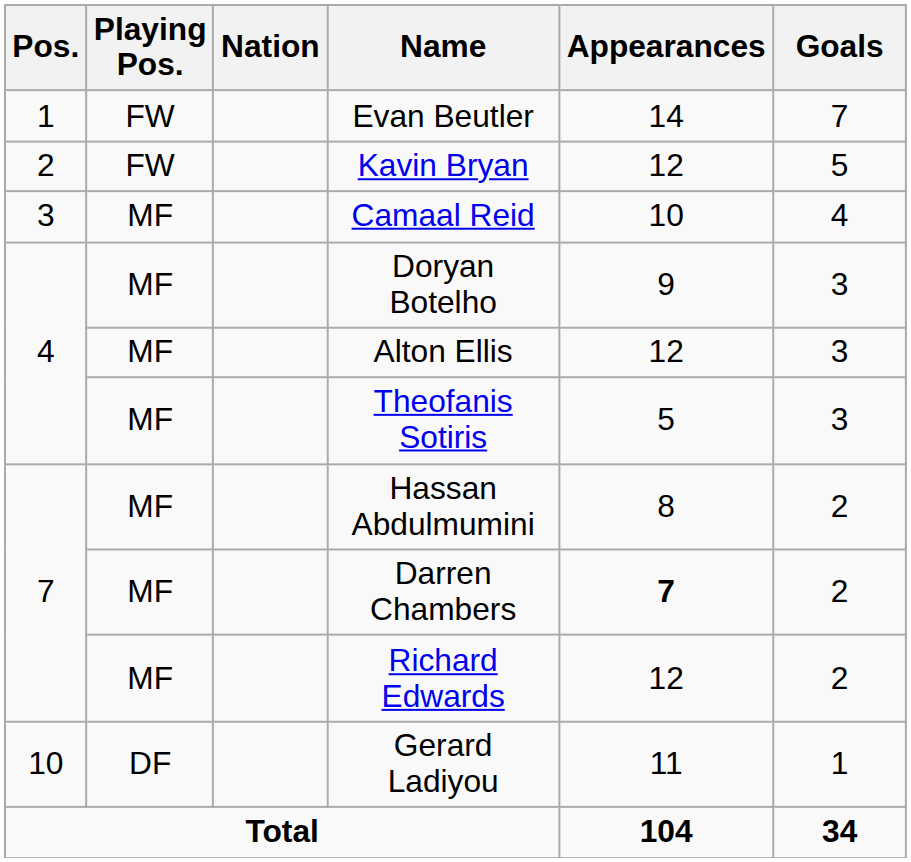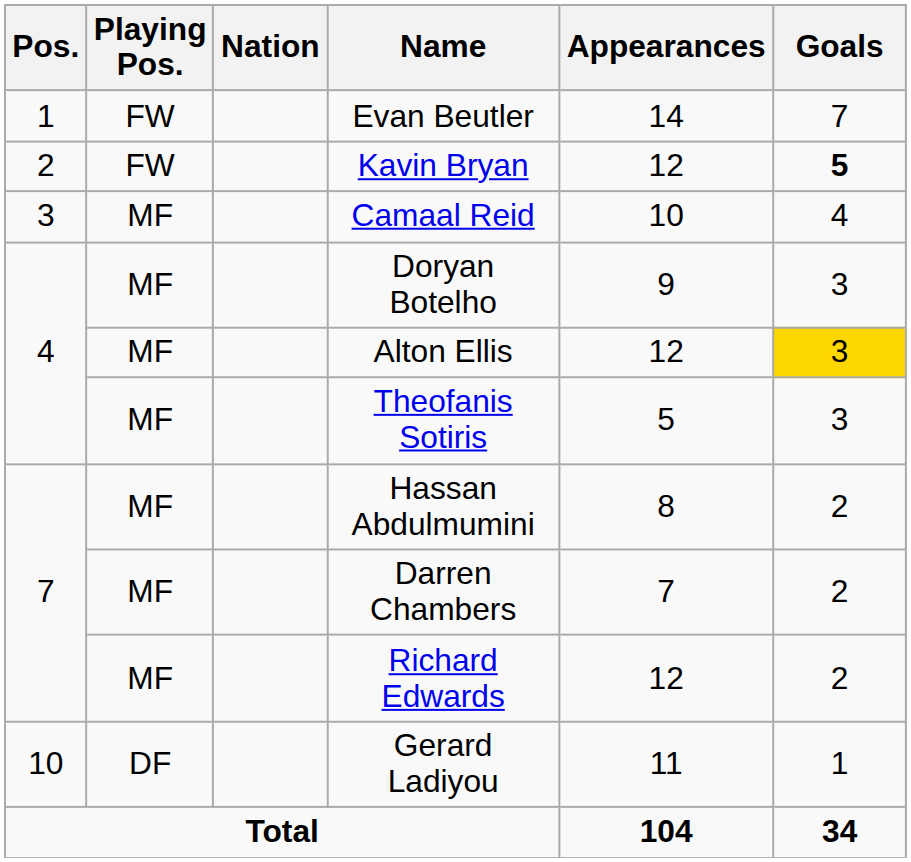(840, 165) normal -> (840, 165) bold
(840, 352) no background -> (840, 352) gold background
(666, 591) bold -> (666, 591) normal
